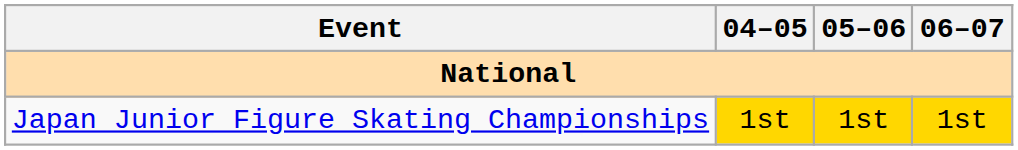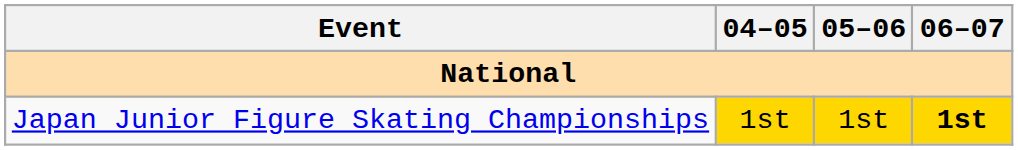(962, 121) normal -> (962, 121) bold
